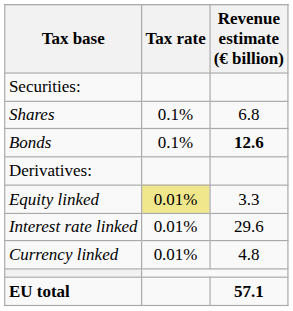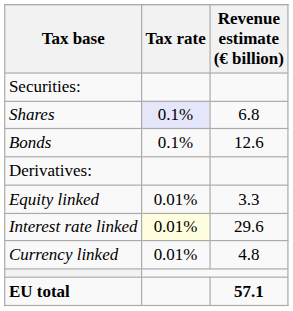(176, 114) no background -> (176, 114) lavender background
(249, 142) bold -> (249, 142) normal
(176, 198) khaki background -> (176, 198) no background
(176, 226) no background -> (176, 226) lightyellow background
